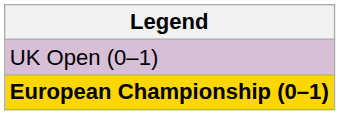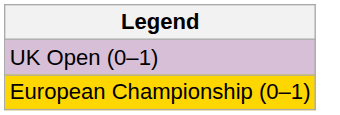(169, 92) bold -> (160, 92) normal
